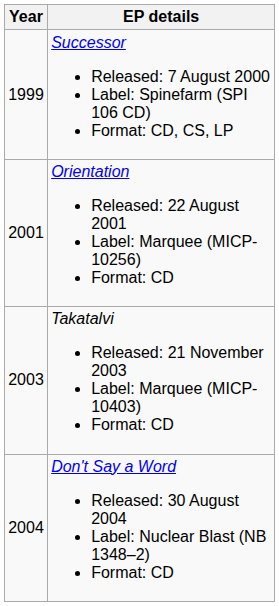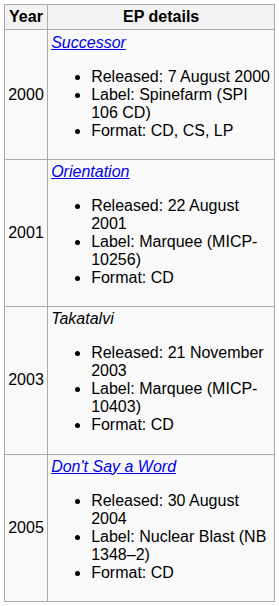(26, 94) 1999 -> (26, 94) 2000
(26, 527) 2004 -> (26, 527) 2005
